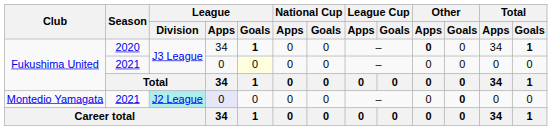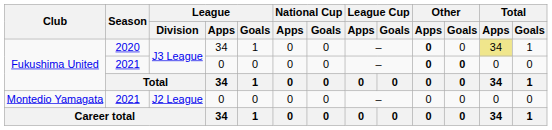(255, 47) bold -> (255, 47) normal
(496, 47) no background -> (496, 47) khaki background
(530, 47) bold -> (530, 47) normal
(255, 64) lightyellow background -> (255, 64) no background
(428, 64) normal -> (428, 64) bold
(462, 64) normal -> (462, 64) bold
(177, 99) paleturquoise background -> (177, 99) no background
(221, 99) lavender background -> (221, 99) no background
(462, 99) bold -> (462, 99) normal
